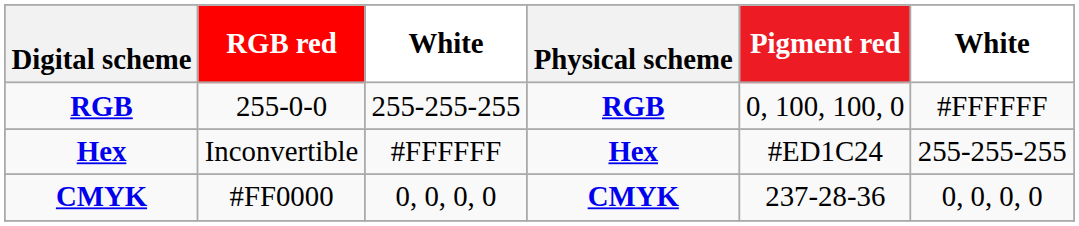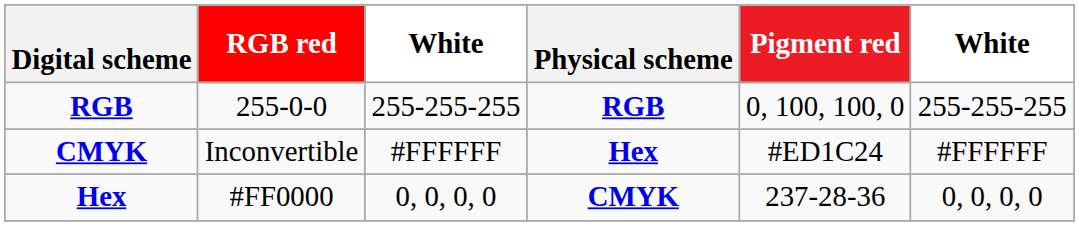(992, 105) #FFFFFF -> (992, 105) 255-255-255
(102, 151) Hex -> (102, 151) CMYK
(992, 151) 255-255-255 -> (992, 151) #FFFFFF
(102, 196) CMYK -> (102, 196) Hex
